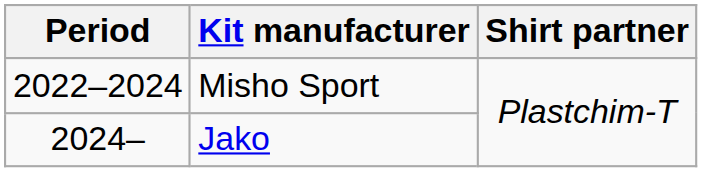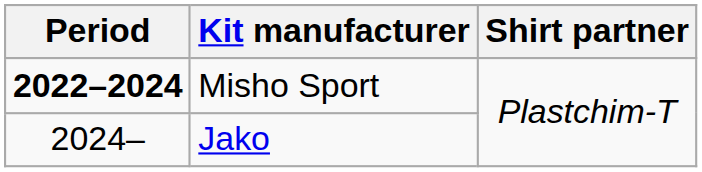(98, 85) normal -> (98, 85) bold
